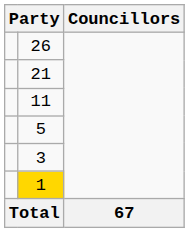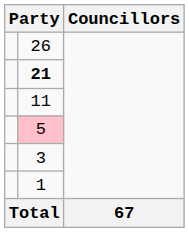(41, 74) normal -> (41, 74) bold
(41, 130) no background -> (41, 130) pink background
(41, 185) gold background -> (41, 185) no background
